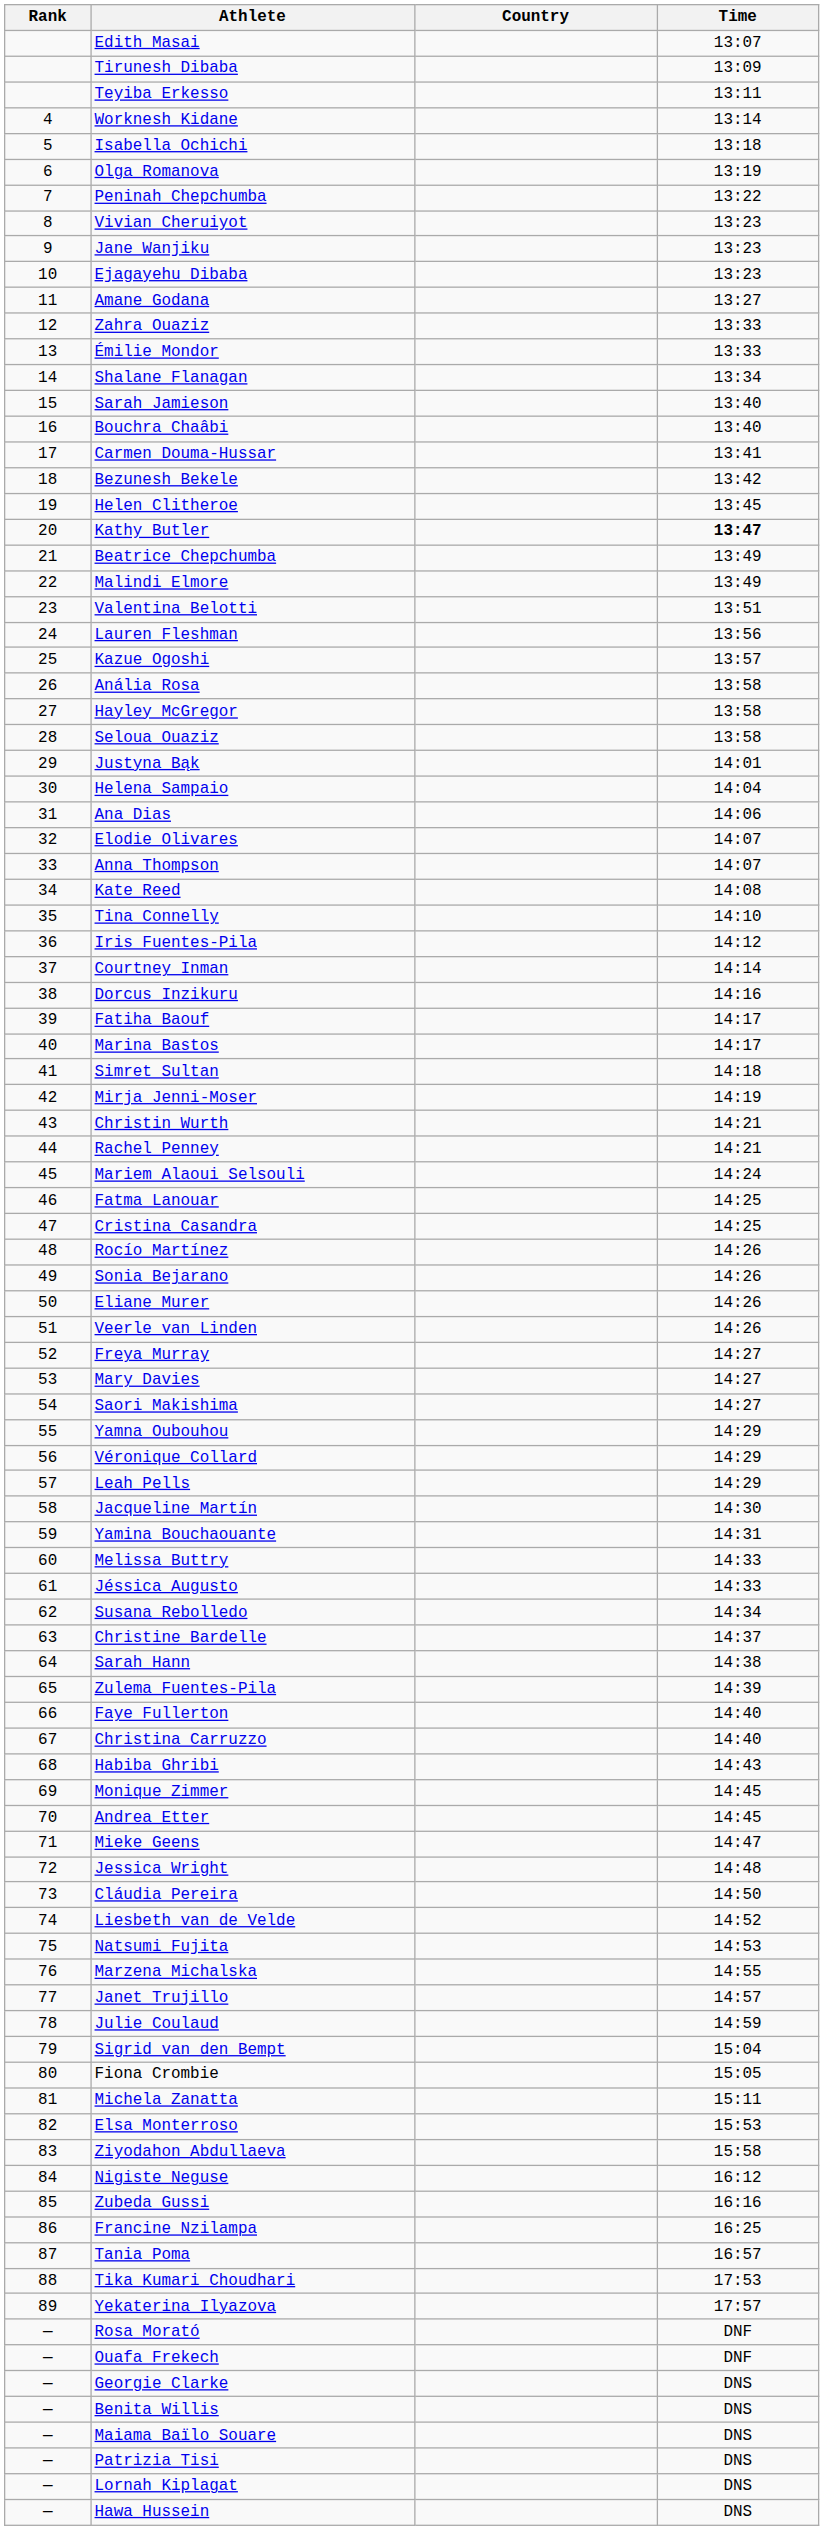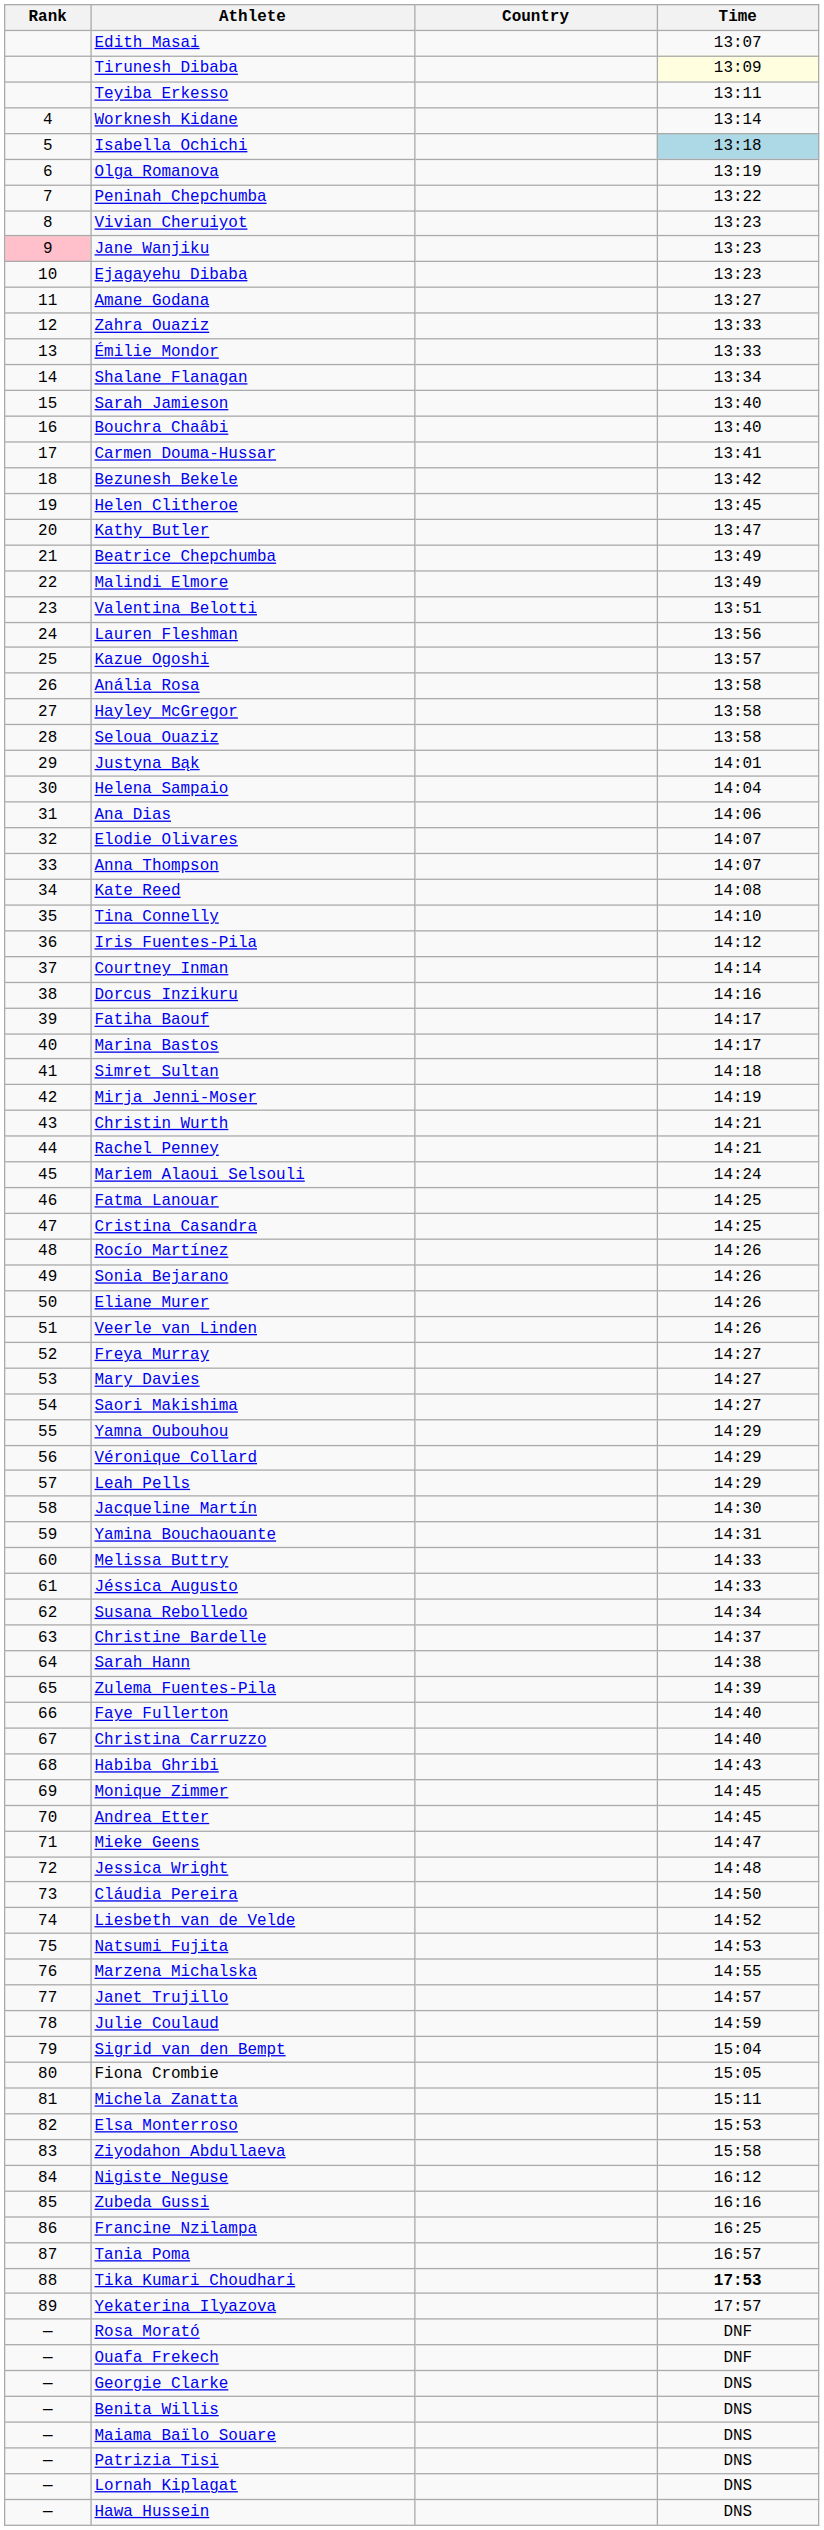(738, 69) no background -> (738, 69) lightyellow background
(738, 146) no background -> (738, 146) lightblue background
(48, 249) no background -> (48, 249) pink background
(738, 532) bold -> (738, 532) normal
(738, 2281) normal -> (738, 2281) bold
